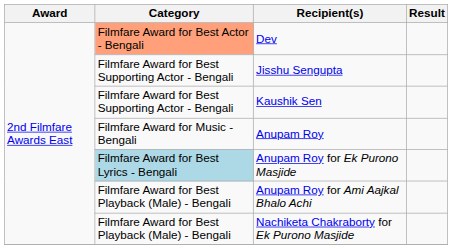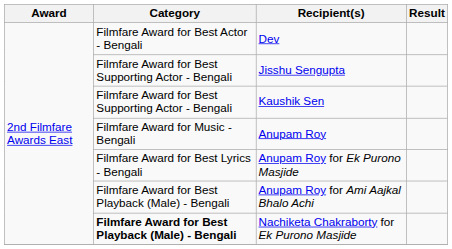(173, 38) lightsalmon background -> (172, 38) no background
(158, 165) lightblue background -> (174, 165) no background
(164, 228) normal -> (166, 228) bold
